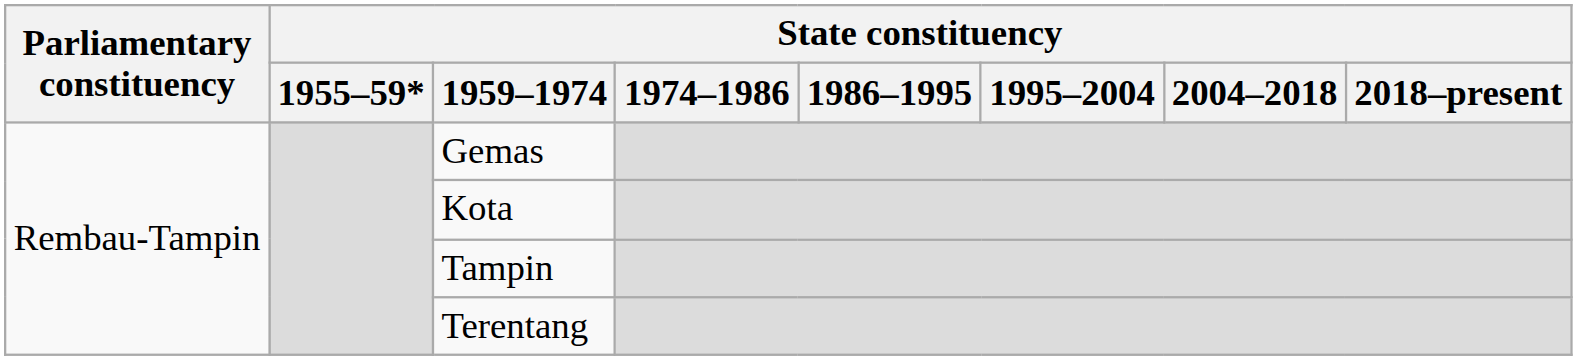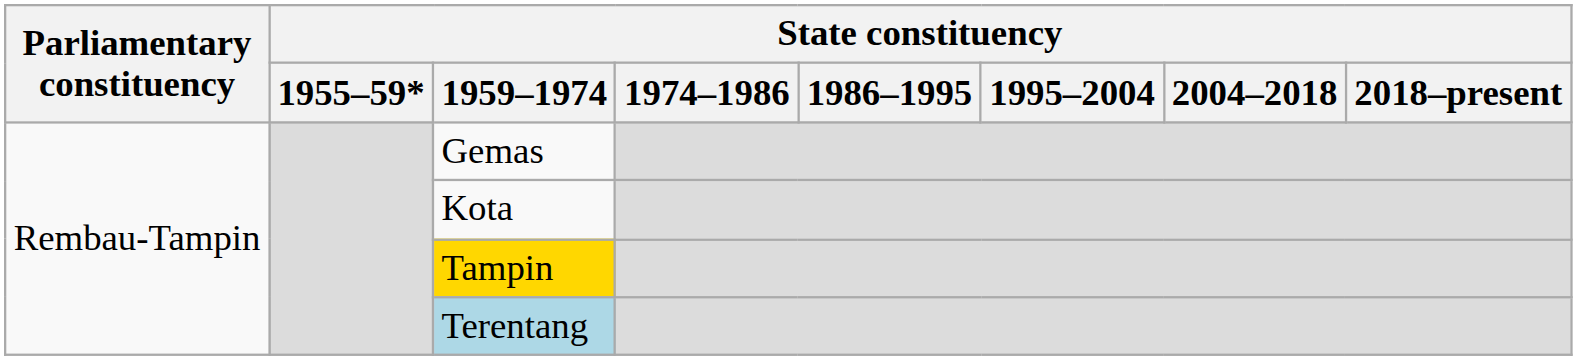(497, 267) no background -> (497, 267) gold background
(515, 325) no background -> (515, 325) lightblue background
